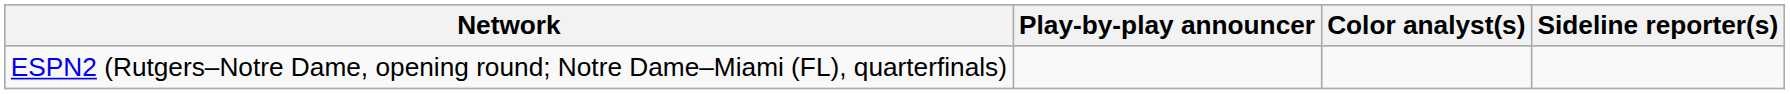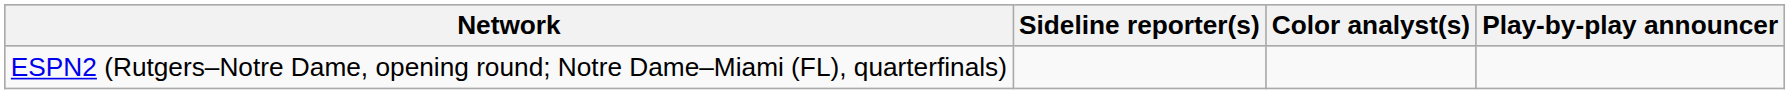columns swapped: (1167, 25) <-> (1658, 25)
